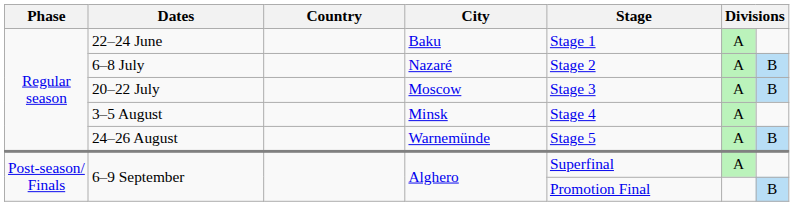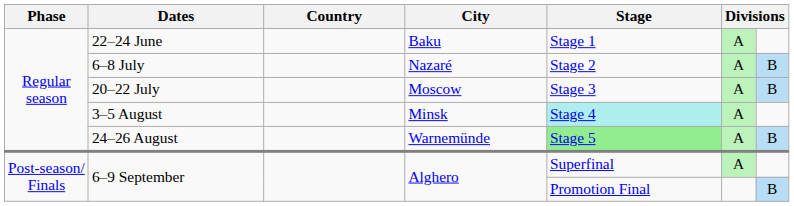(573, 114) no background -> (573, 114) paleturquoise background
(573, 138) no background -> (573, 138) lightgreen background
